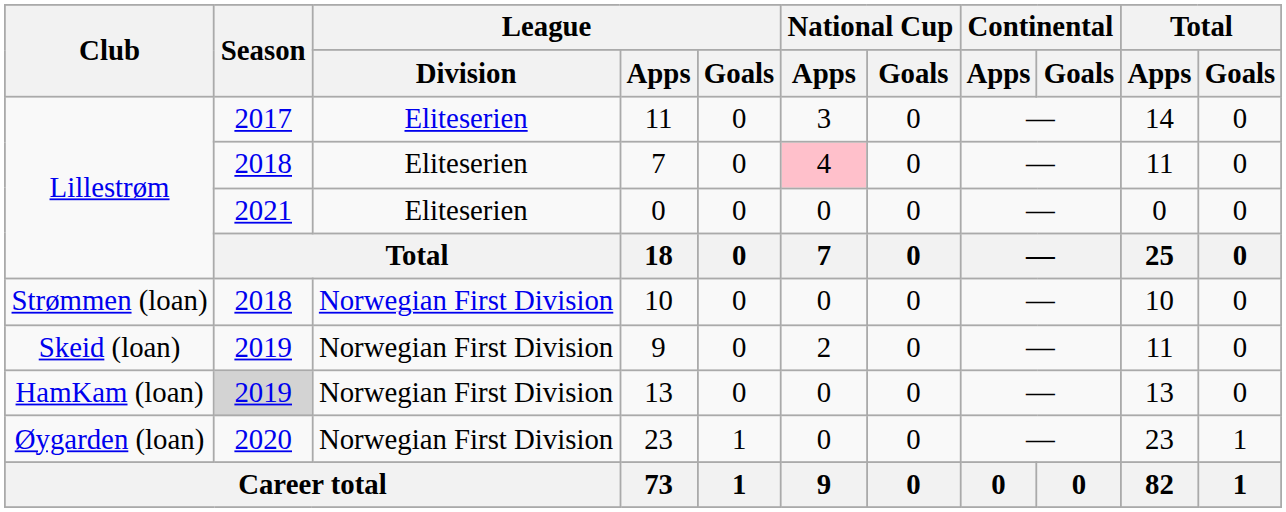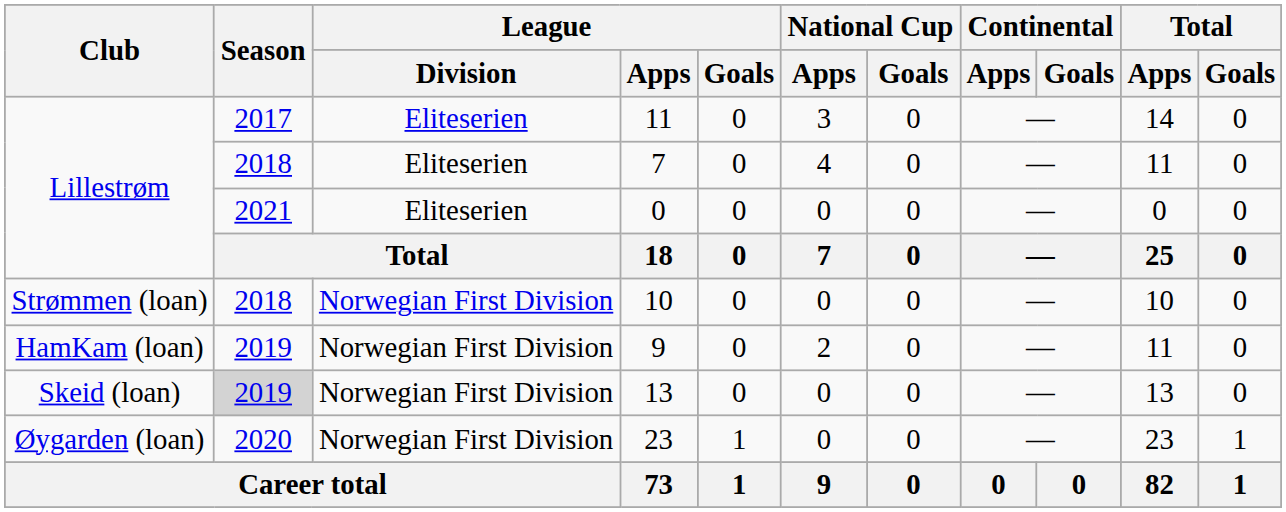(824, 164) pink background -> (824, 164) no background
(110, 347) Skeid (loan) -> (110, 347) HamKam (loan)
(110, 392) HamKam (loan) -> (110, 392) Skeid (loan)
